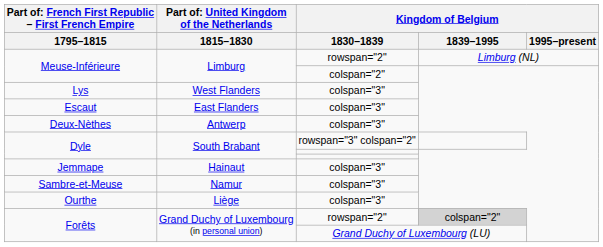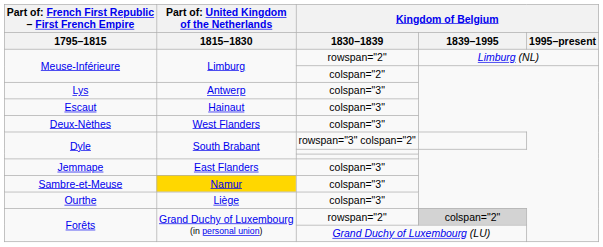(226, 91) West Flanders -> (226, 91) Antwerp
(226, 108) East Flanders -> (226, 108) Hainaut
(226, 124) Antwerp -> (226, 124) West Flanders
(226, 167) Hainaut -> (226, 167) East Flanders
(226, 184) no background -> (226, 184) gold background
